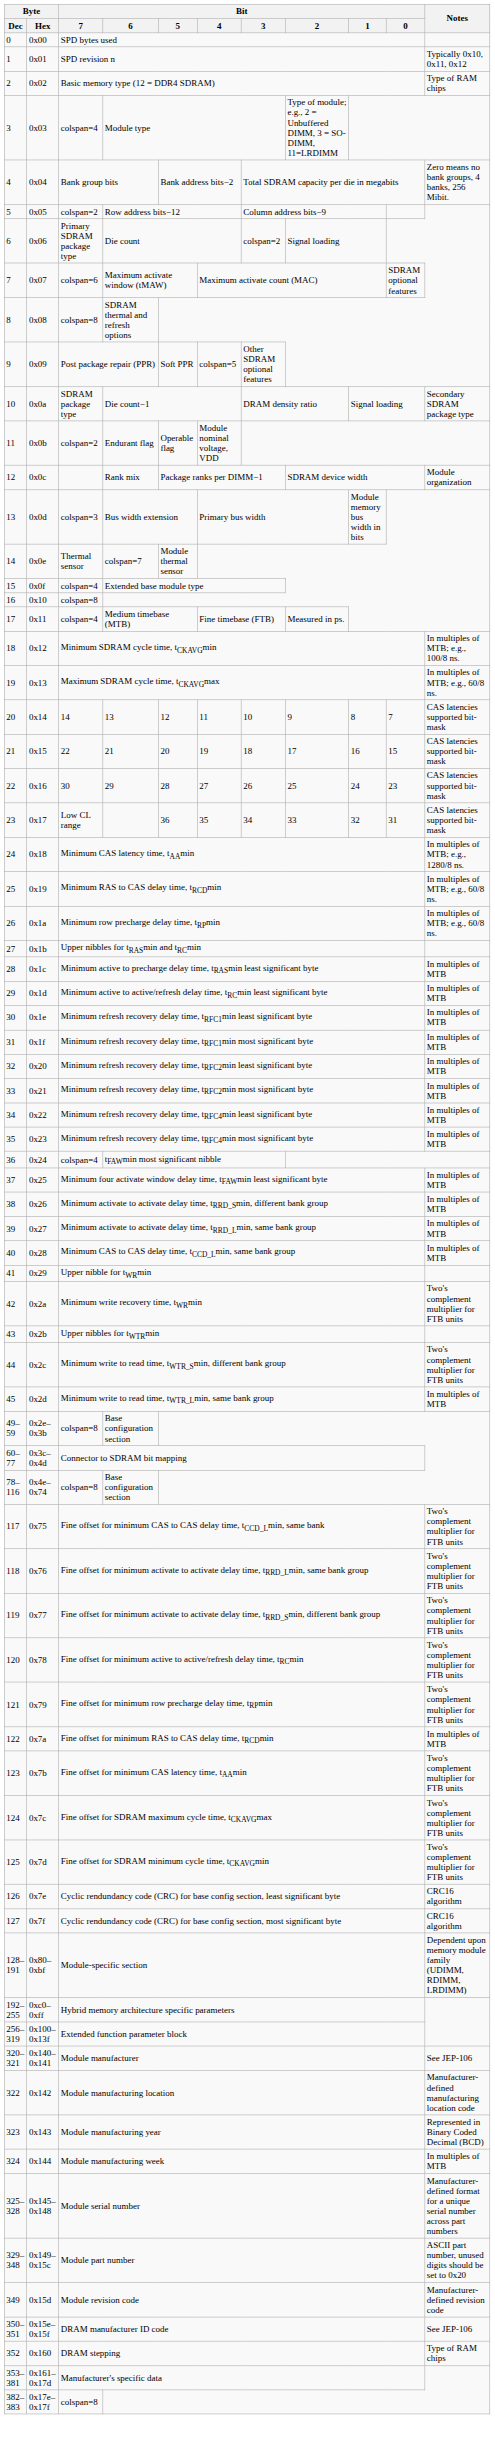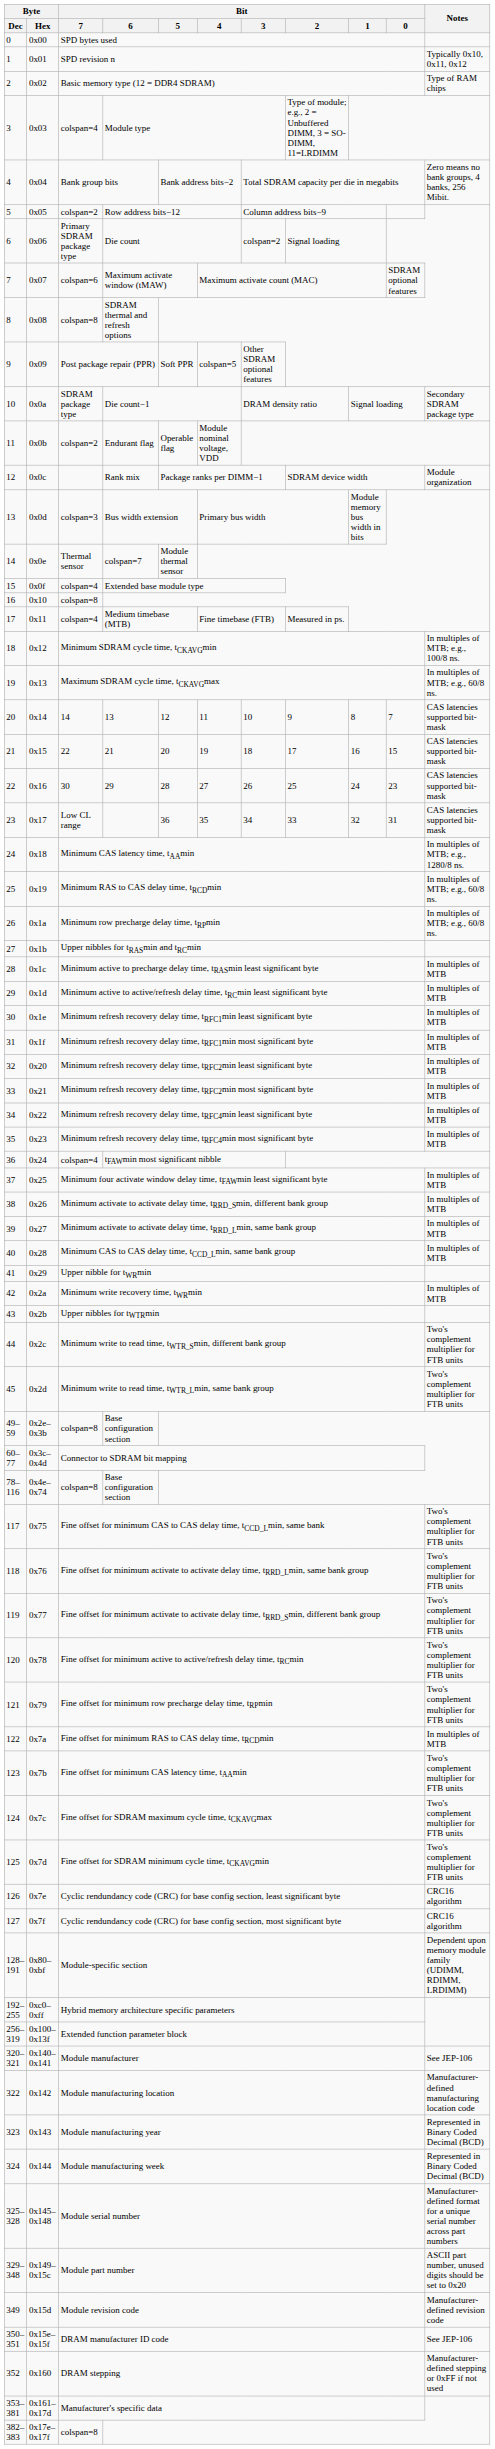(451, 1304) Two's complement multiplier for FTB units -> (453, 1294) In multiples of MTB
(453, 1399) In multiples of MTB -> (451, 1389) Two's complement multiplier for FTB units
(453, 2161) In multiples of MTB -> (455, 2166) Represented in Binary Coded Decimal (BCD)
(452, 2353) Type of RAM chips -> (457, 2373) Manufacturer-defined stepping or 0xFF if not used
